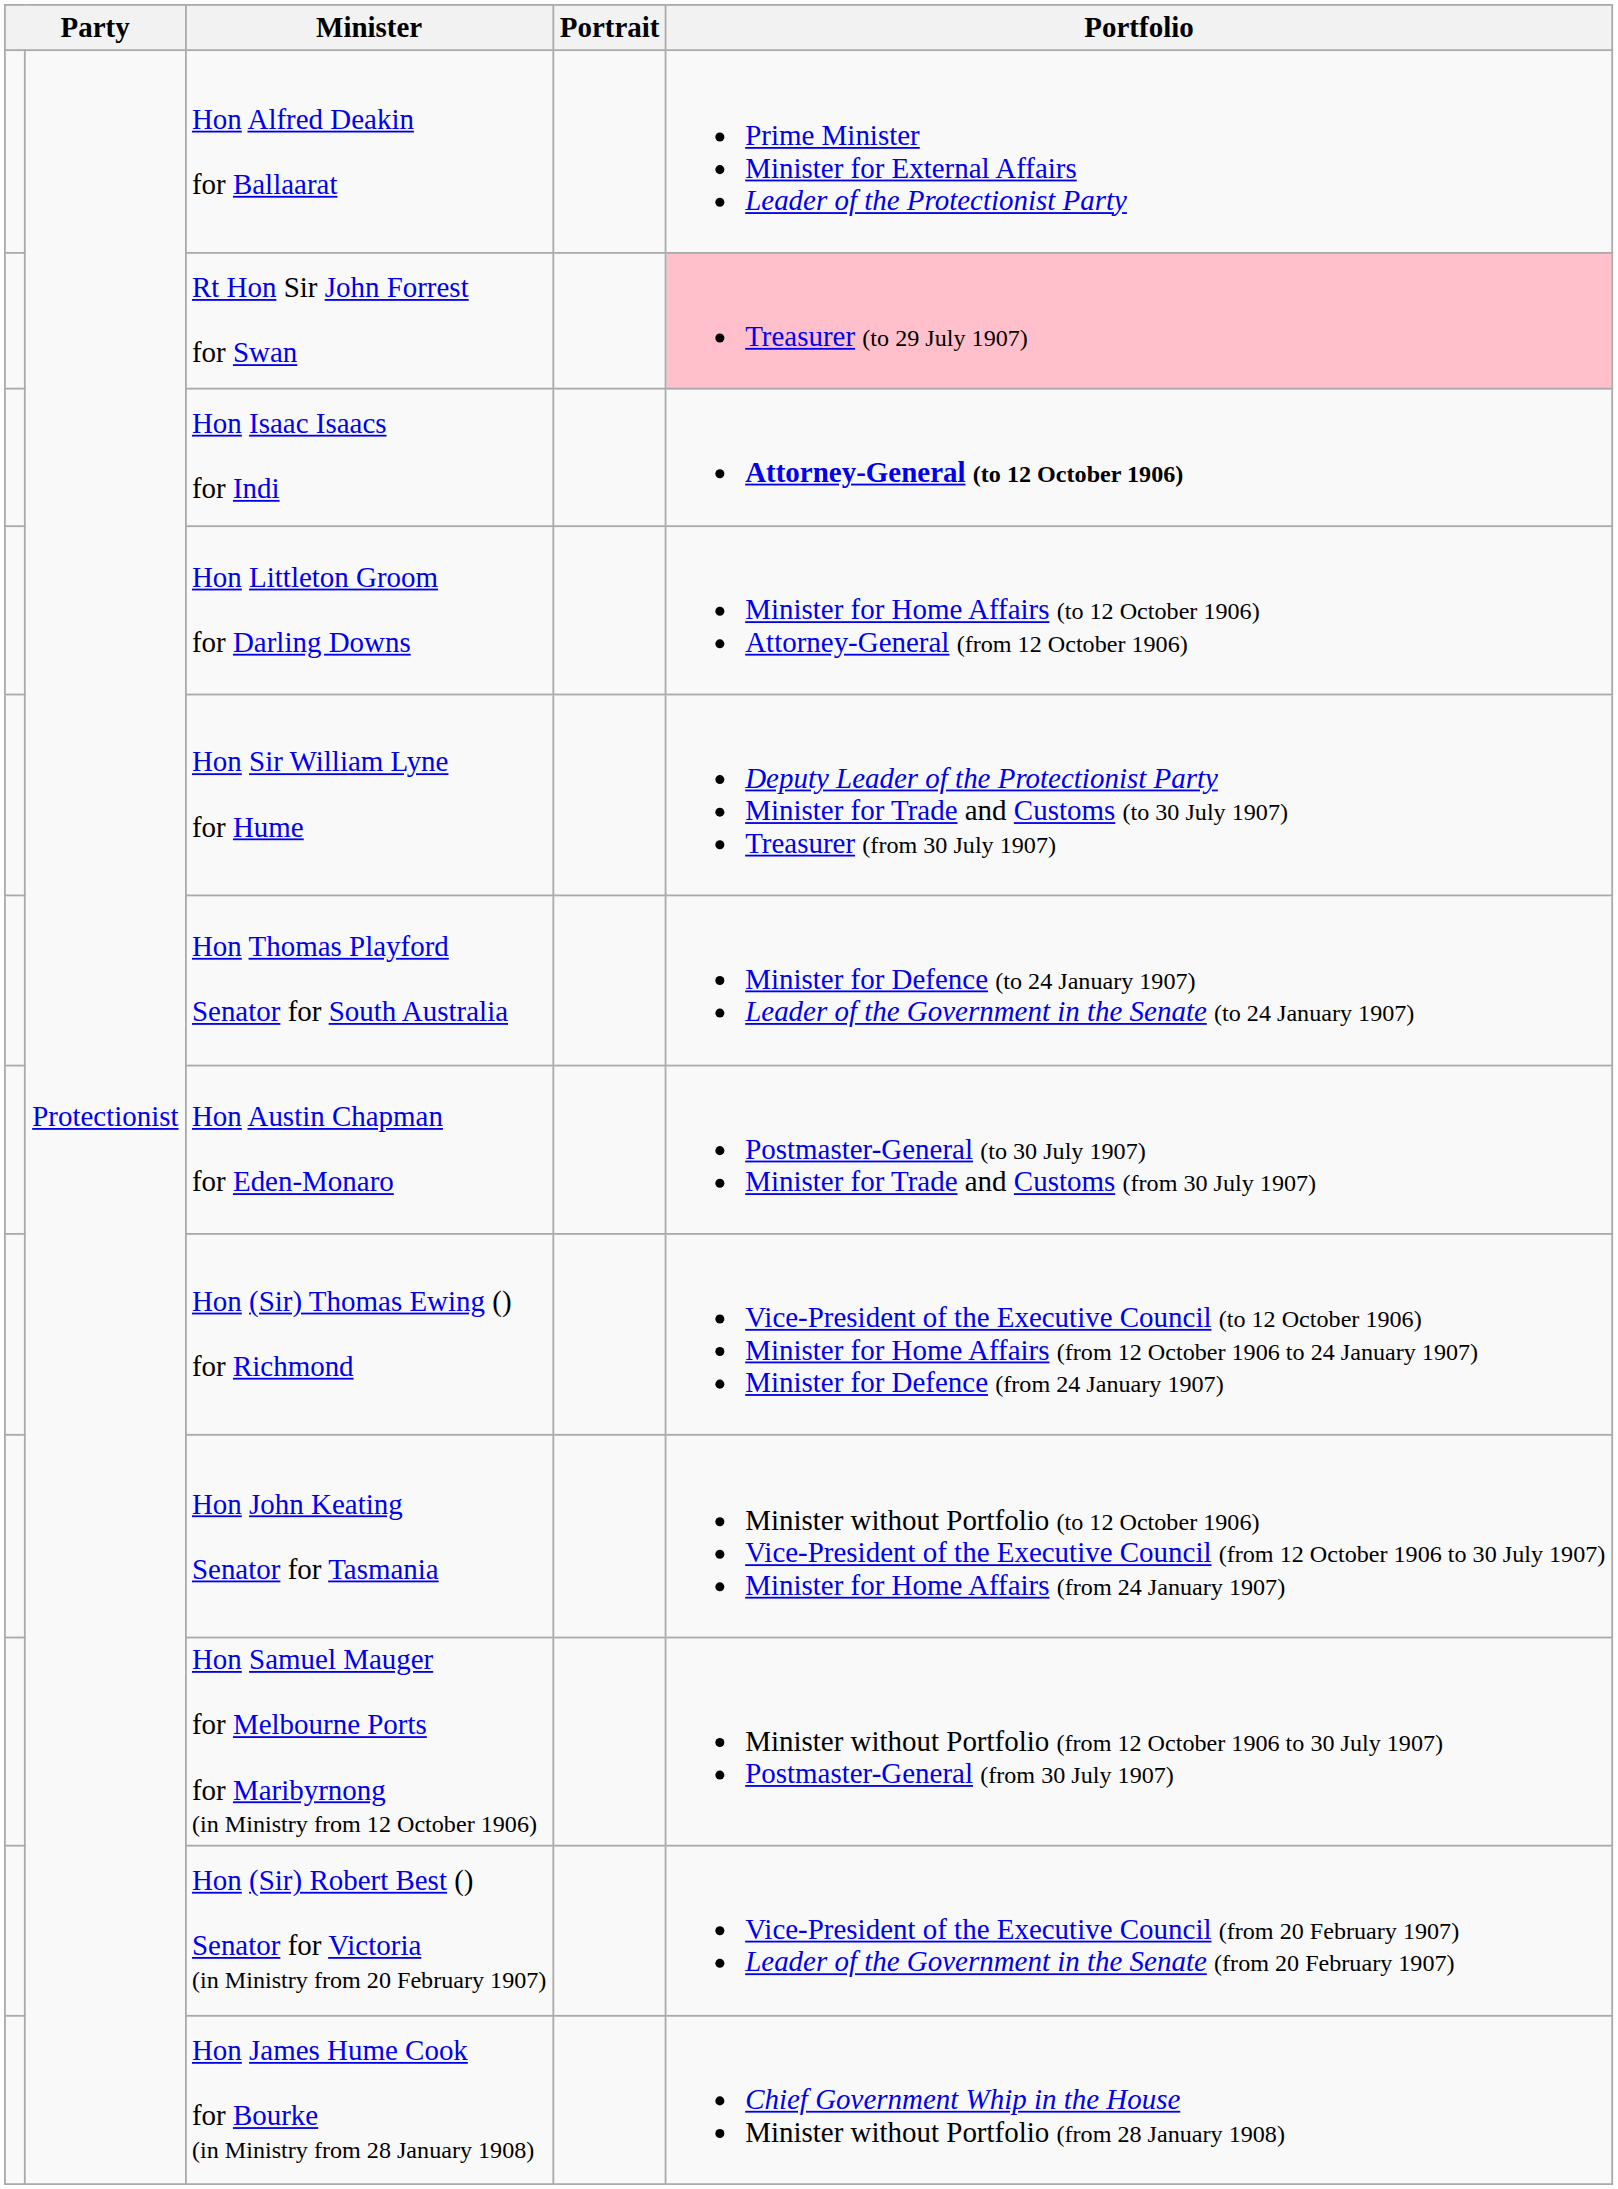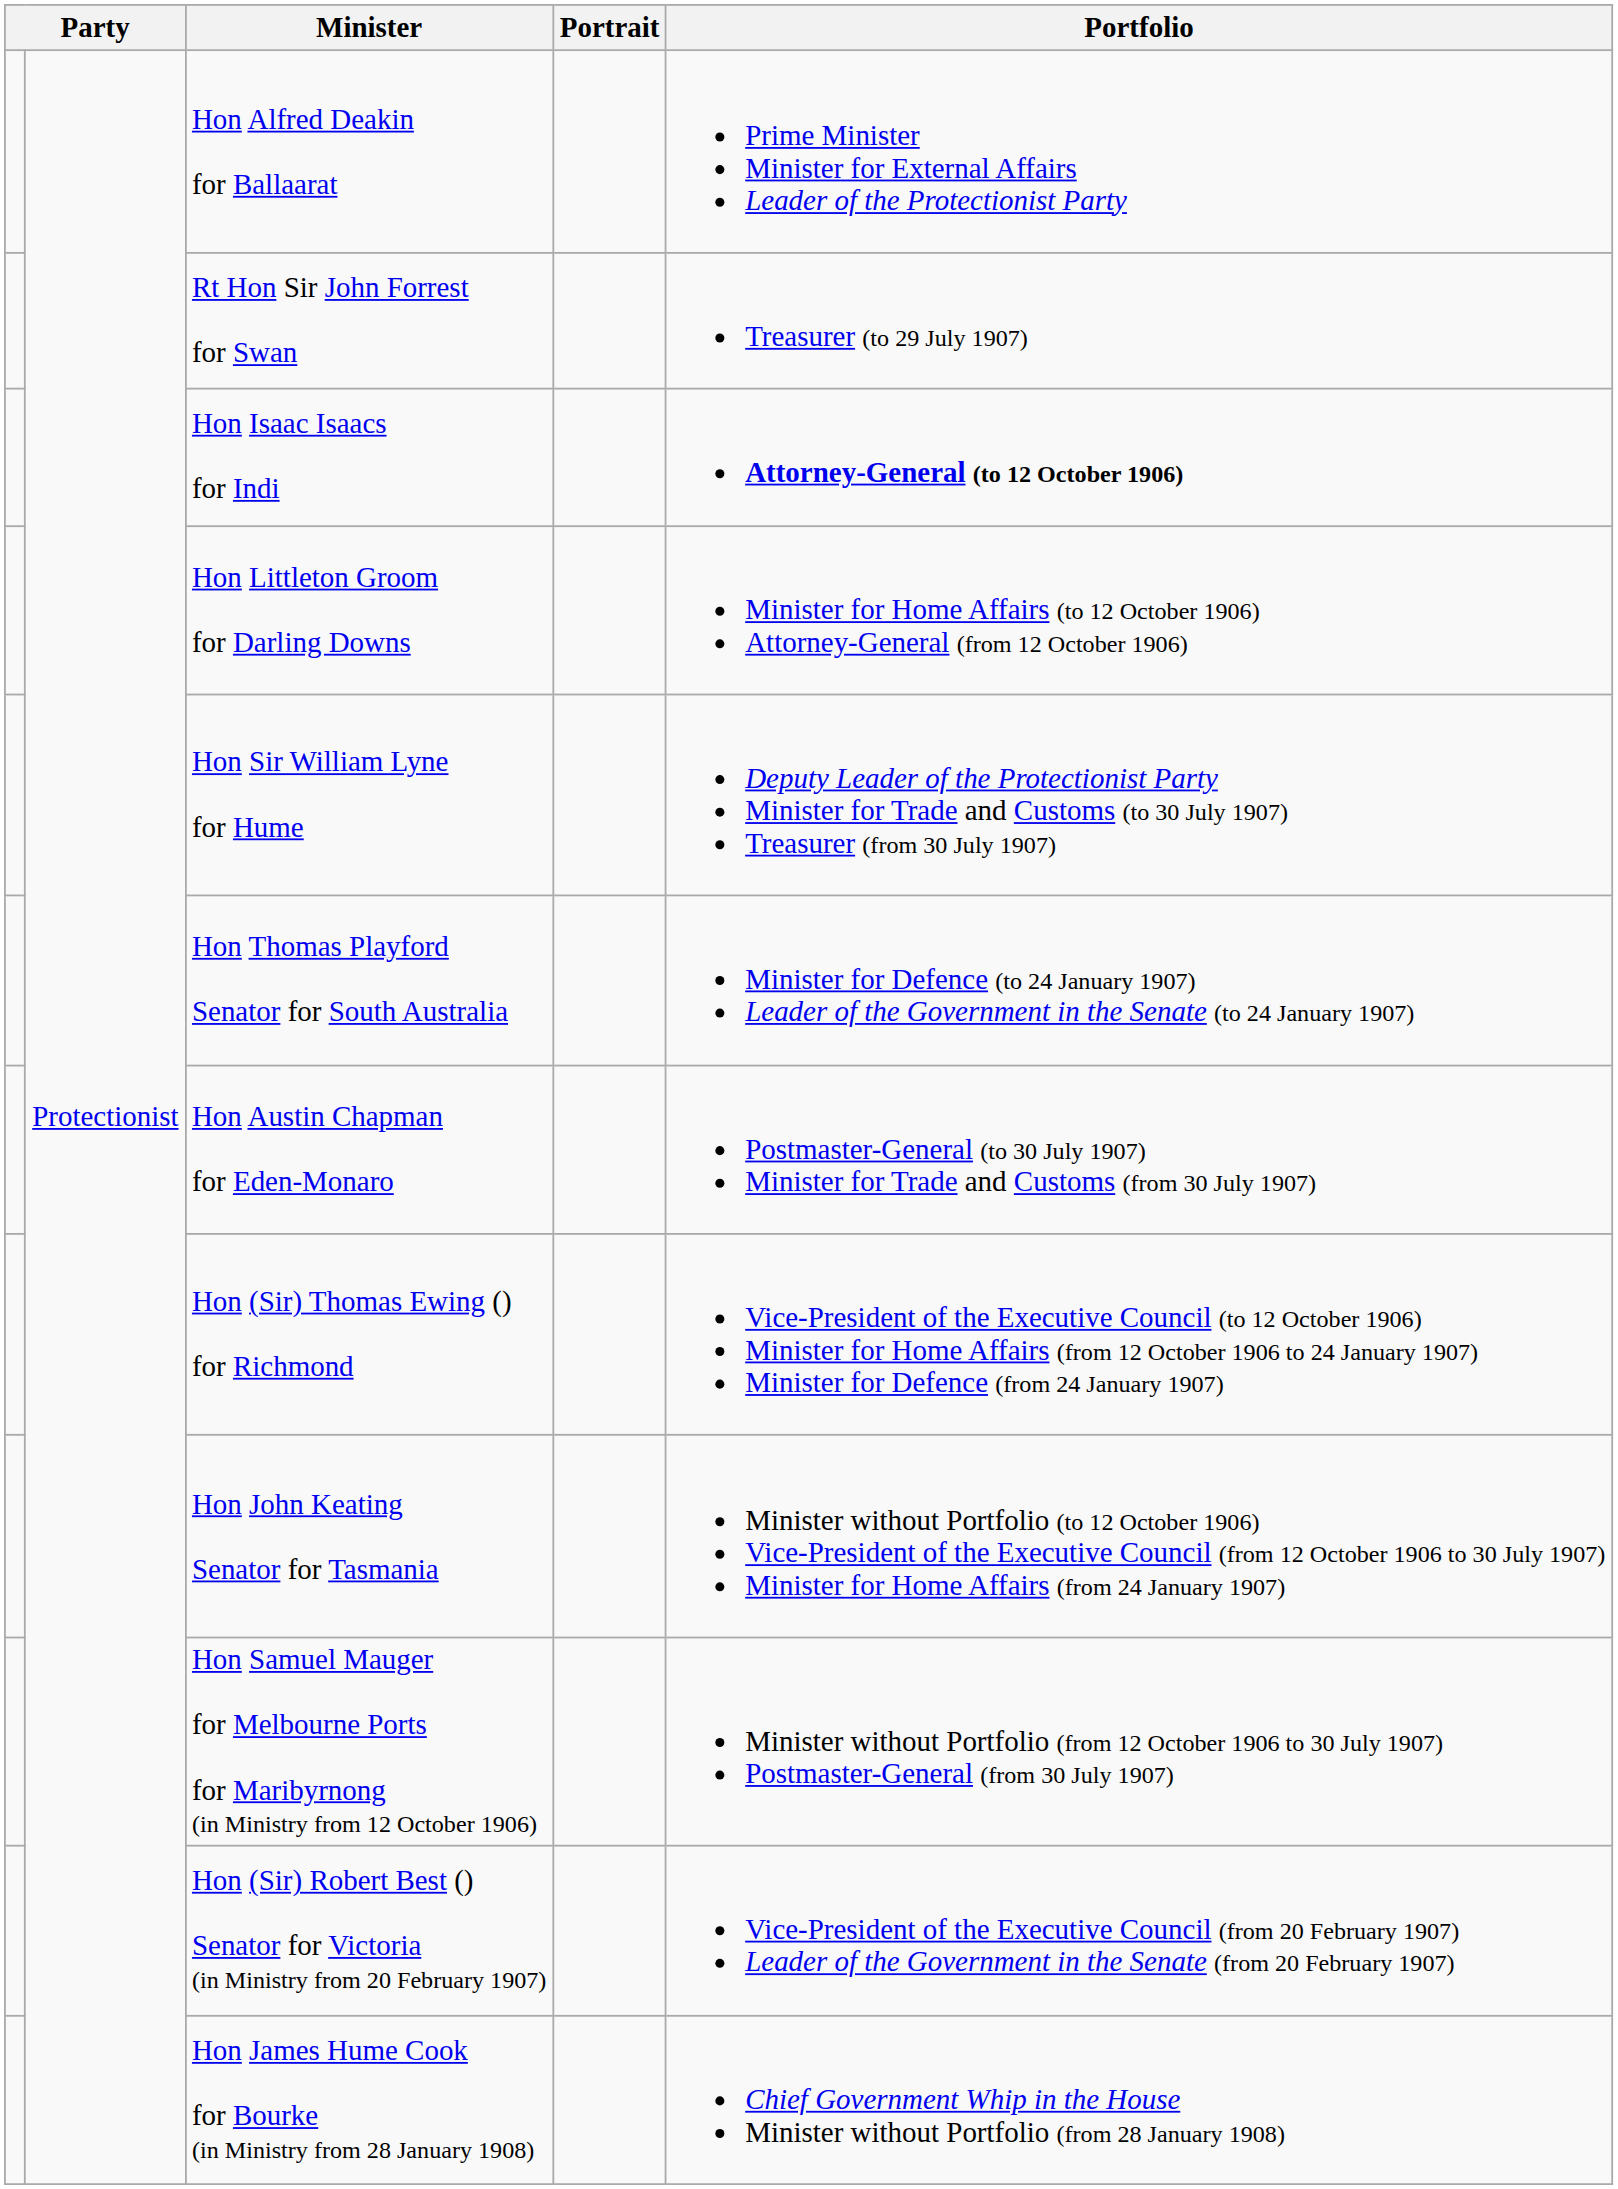(1139, 337) pink background -> (1139, 337) no background
